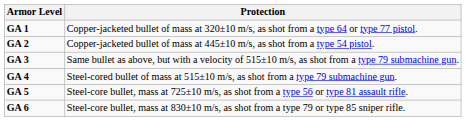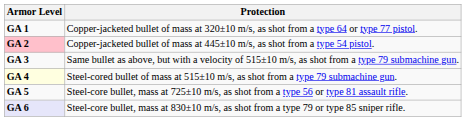(18, 44) no background -> (18, 44) pink background
(18, 76) no background -> (18, 76) lightyellow background
(18, 108) no background -> (18, 108) lavender background
